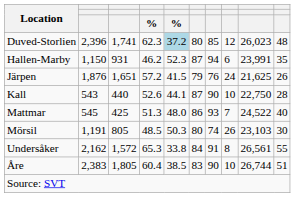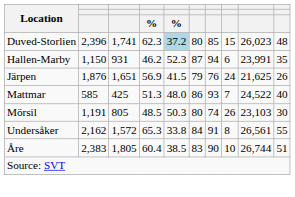(230, 41) 12 -> (230, 41) 15
(152, 76) 57.2 -> (152, 76) 56.9
- row: (17, 94)
(90, 112) 545 -> (90, 94) 585
